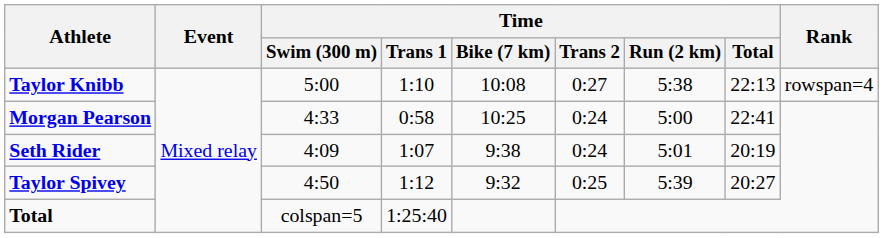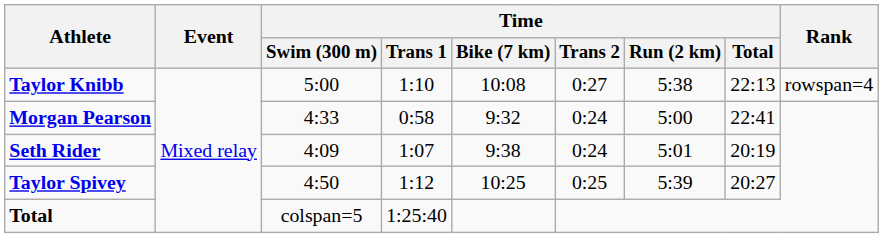(503, 117) 10:25 -> (503, 117) 9:32
(503, 183) 9:32 -> (503, 183) 10:25
